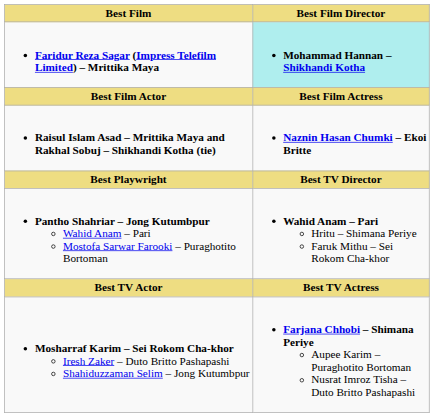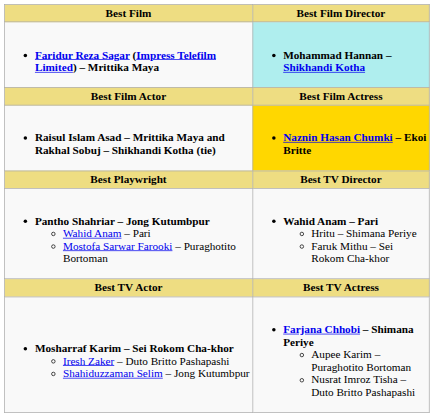(341, 144) no background -> (341, 144) gold background
